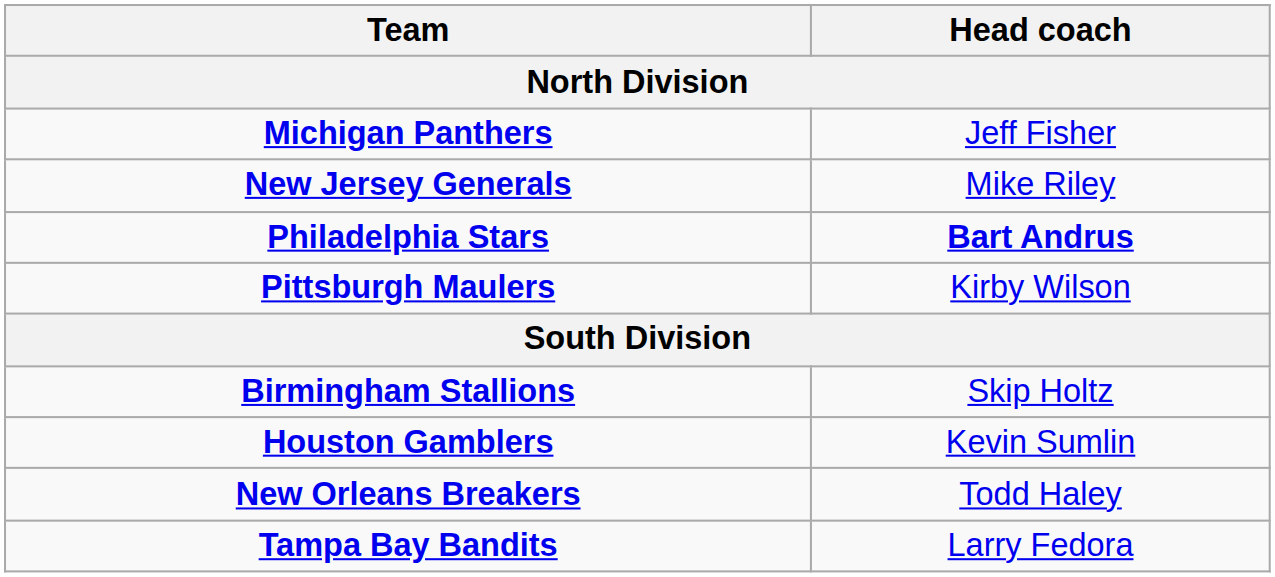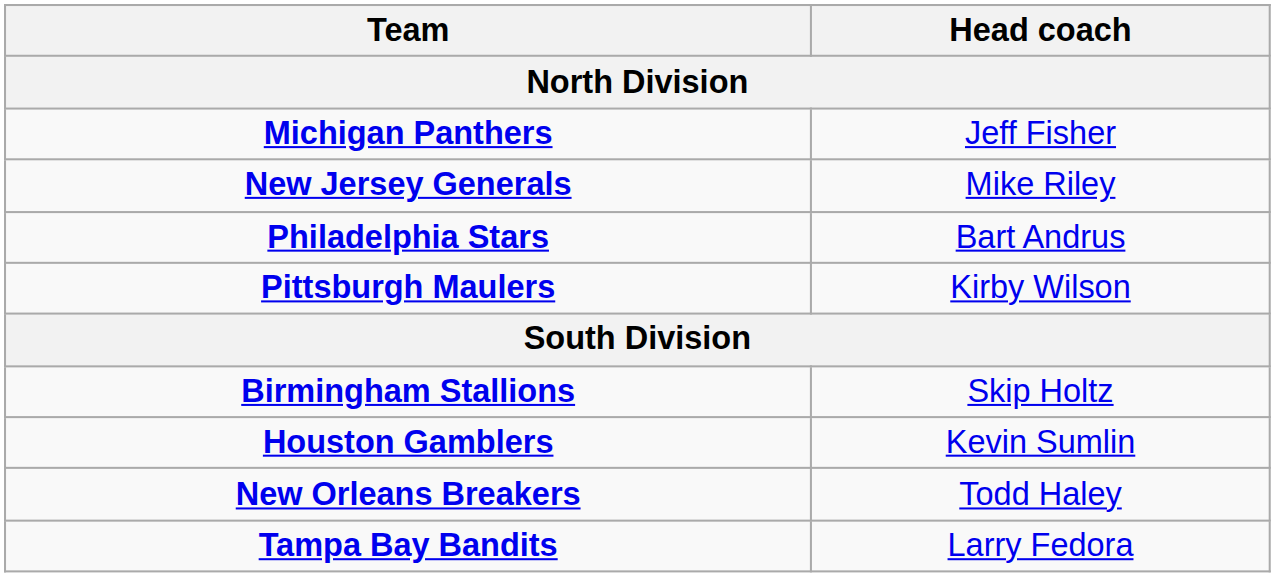(1041, 236) bold -> (1041, 236) normal
